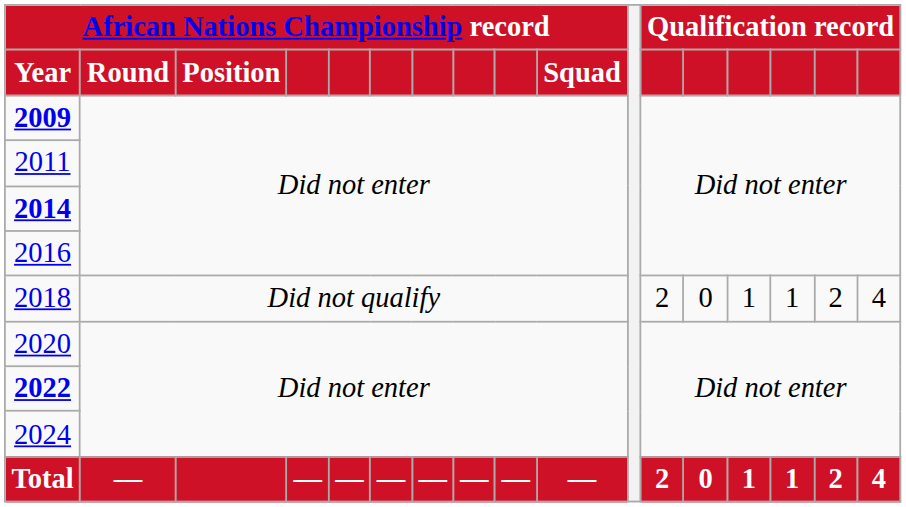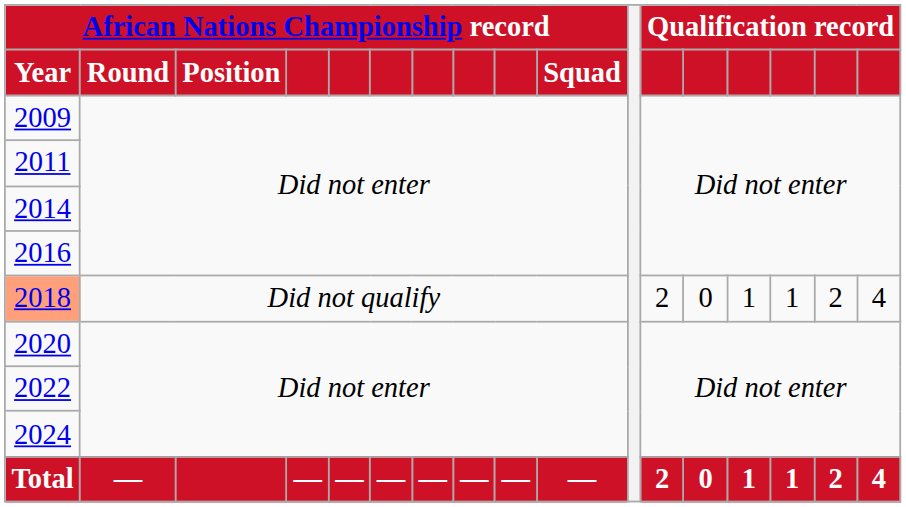(43, 117) bold -> (43, 117) normal
(43, 207) bold -> (43, 207) normal
(43, 298) no background -> (43, 298) lightsalmon background
(43, 388) bold -> (43, 388) normal
